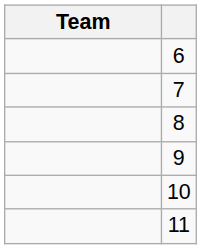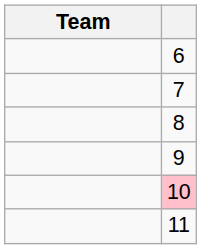(179, 191) no background -> (179, 191) pink background
